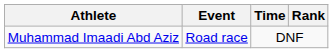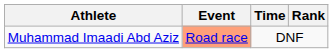(217, 37) no background -> (217, 37) lightsalmon background
